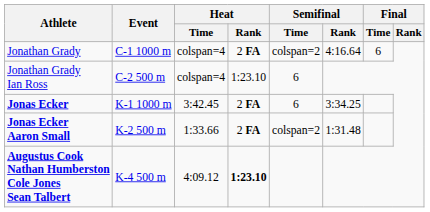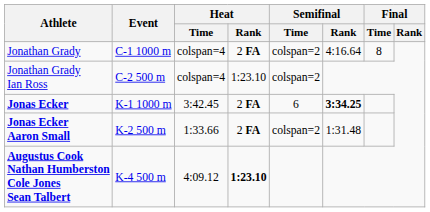(378, 51) 6 -> (379, 51) 8
(296, 78) 6 -> (296, 78) colspan=2
(343, 104) normal -> (343, 104) bold
